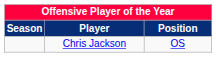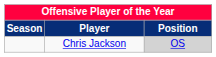(178, 44) no background -> (178, 44) lightgrey background
